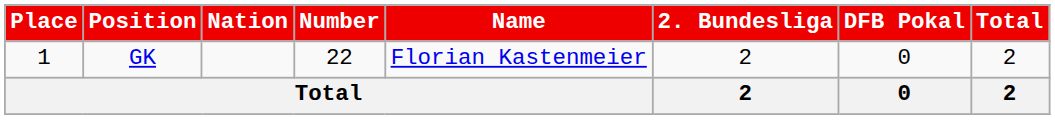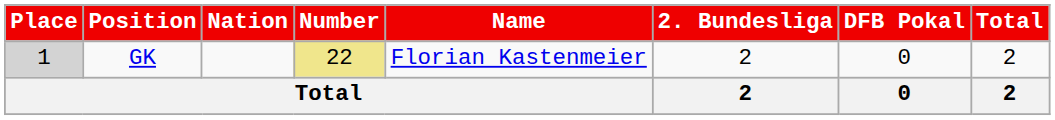(44, 60) no background -> (44, 60) lightgrey background
(339, 60) no background -> (339, 60) khaki background
